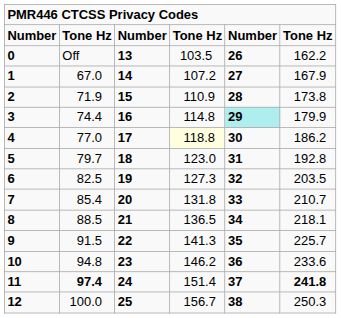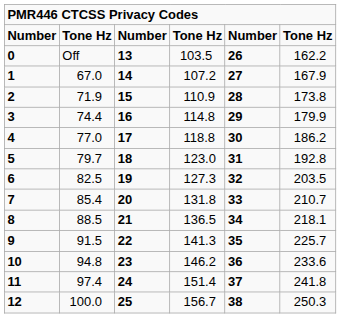(235, 117) paleturquoise background -> (235, 117) no background
(194, 138) lightyellow background -> (194, 138) no background
(82, 281) bold -> (82, 281) normal
(305, 281) bold -> (305, 281) normal
